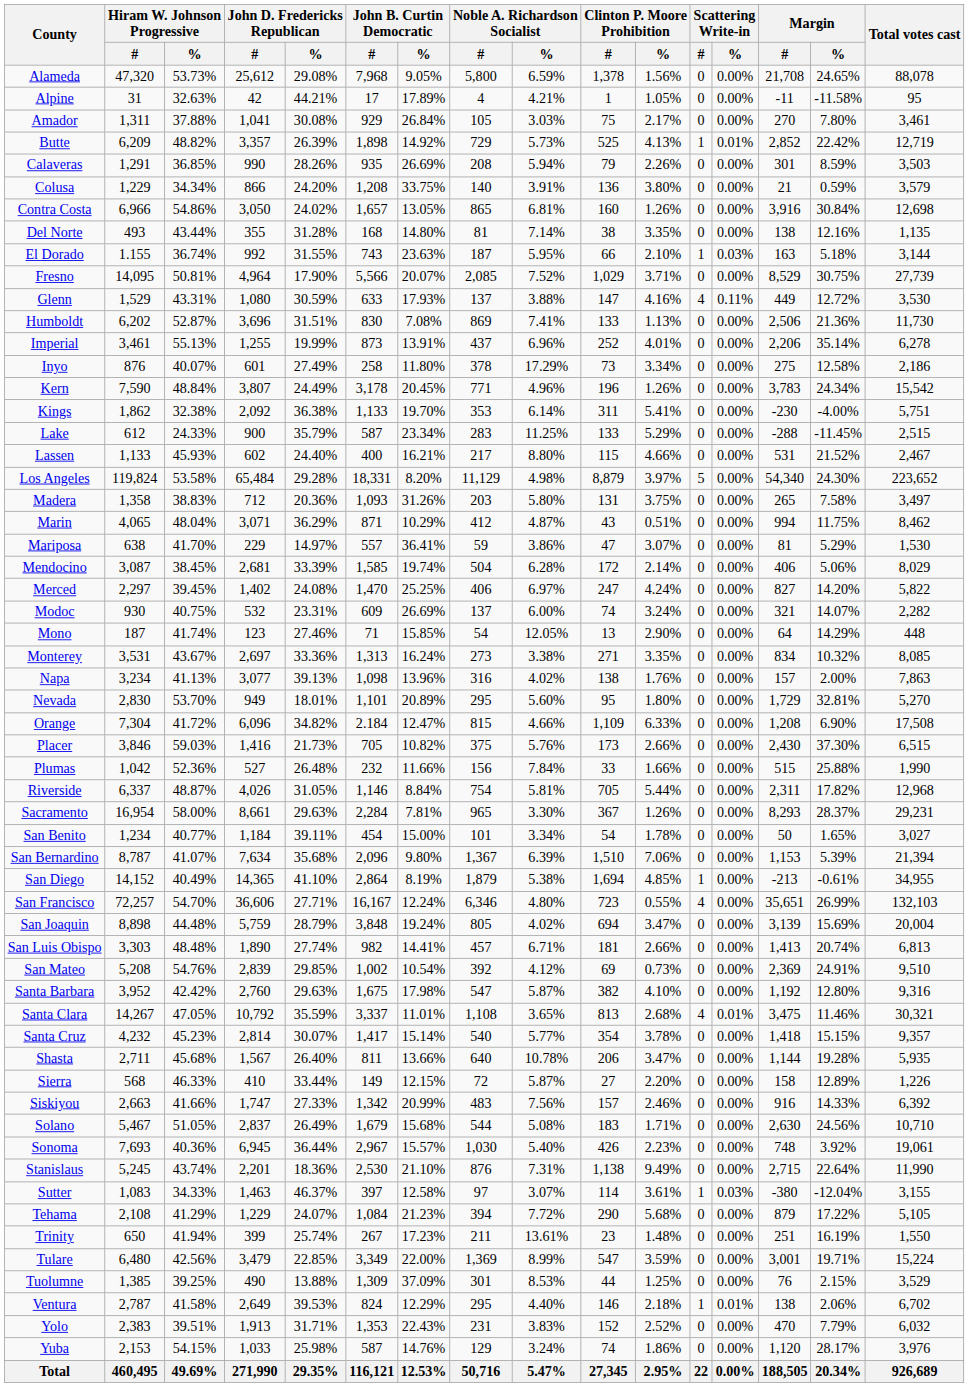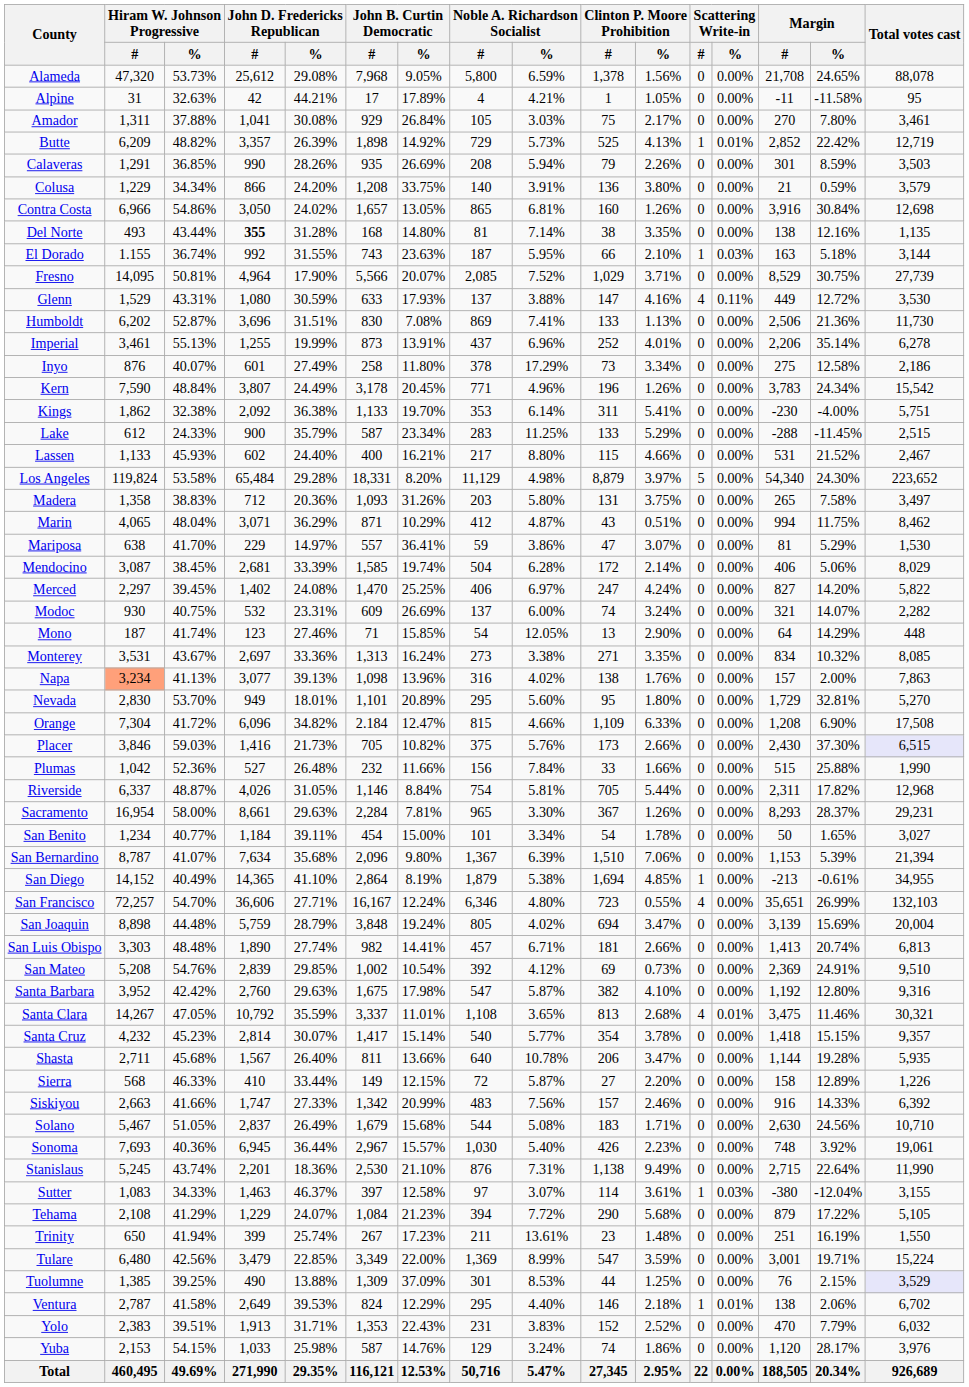(255, 232) normal -> (255, 232) bold
(135, 679) no background -> (135, 679) lightsalmon background
(915, 746) no background -> (915, 746) lavender background
(915, 1281) no background -> (915, 1281) lavender background
